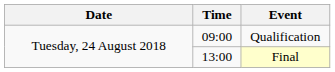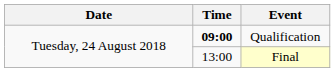(217, 36) normal -> (217, 36) bold
